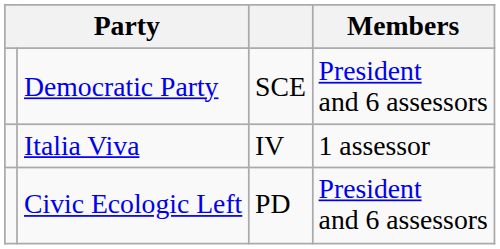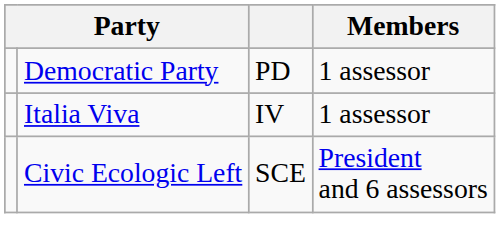(280, 85) SCE -> (273, 70) PD
(403, 85) President and 6 assessors -> (374, 70) 1 assessor
(273, 204) PD -> (280, 173) SCE
